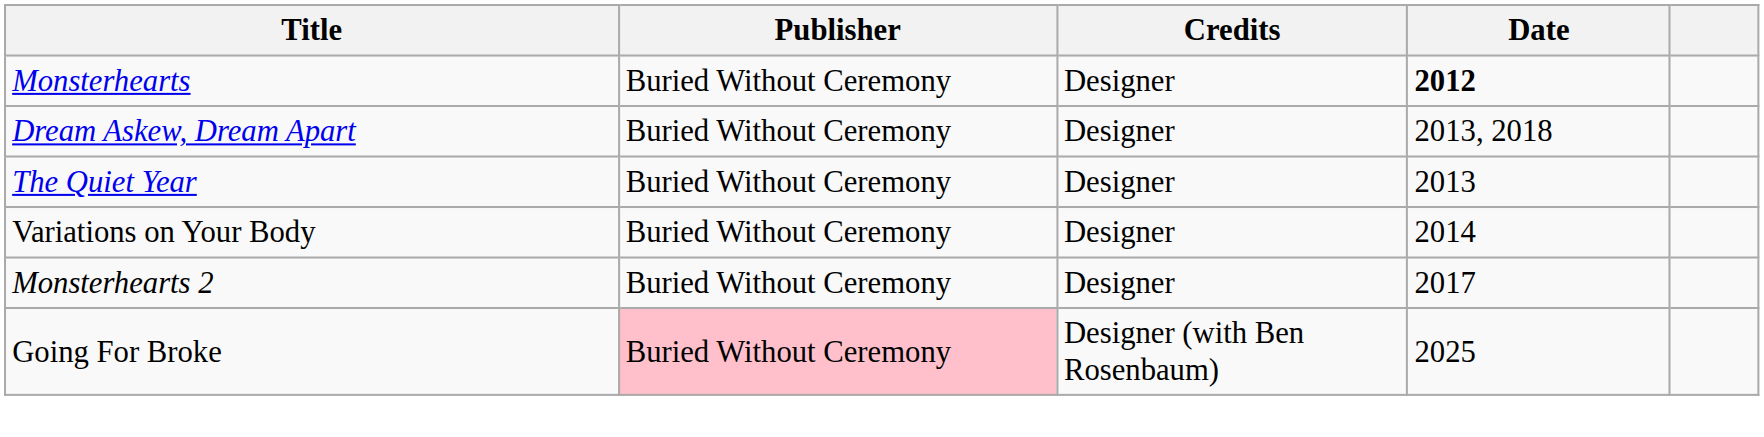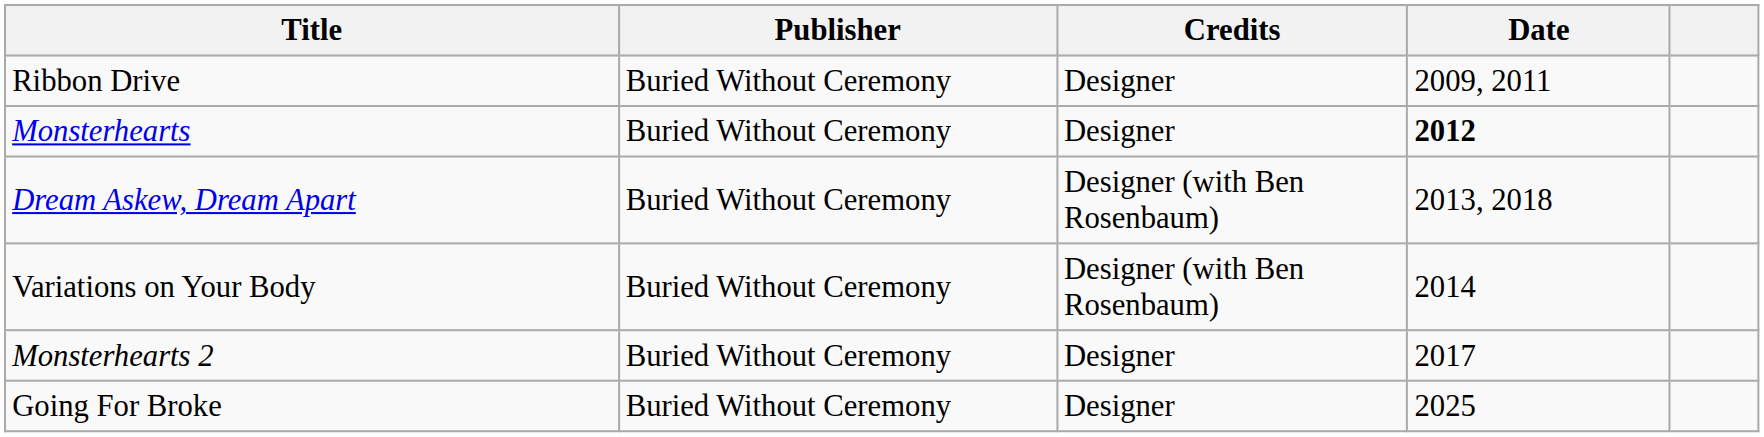+ row: (96, 80)
(1119, 131) Designer -> (1184, 200) Designer (with Ben Rosenbaum)
- row: (104, 181)
(1119, 232) Designer -> (1184, 287) Designer (with Ben Rosenbaum)
(788, 351) pink background -> (788, 406) no background
(1184, 351) Designer (with Ben Rosenbaum) -> (1119, 406) Designer
